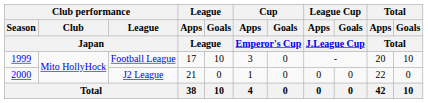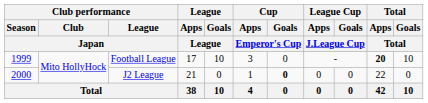(380, 59) normal -> (380, 59) bold
(285, 75) normal -> (285, 75) bold
